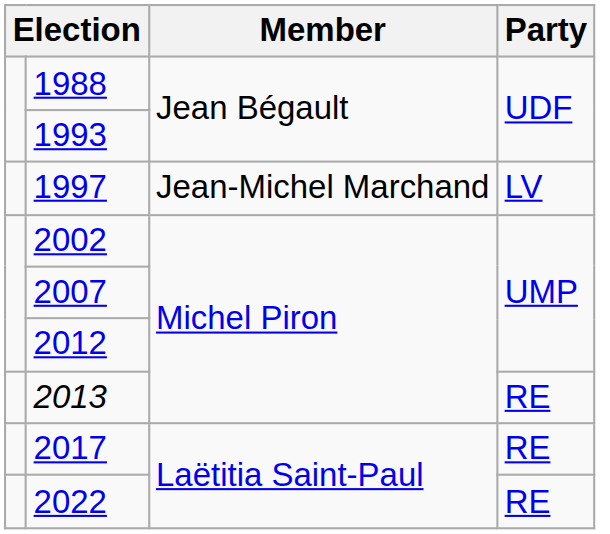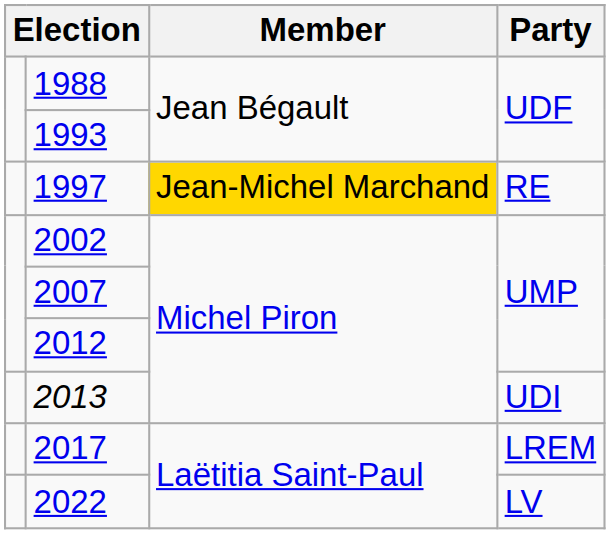(323, 187) no background -> (323, 187) gold background
(524, 187) LV -> (528, 187) RE
(528, 396) RE -> (533, 396) UDI
(528, 448) RE -> (550, 448) LREM
(528, 501) RE -> (524, 501) LV
